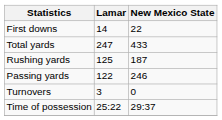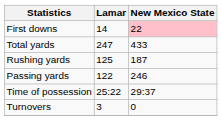(136, 29) no background -> (136, 29) pink background
rows swapped: (29, 91) <-> (49, 107)
